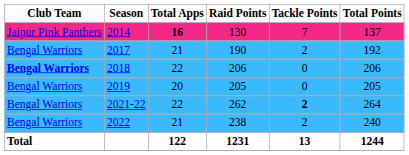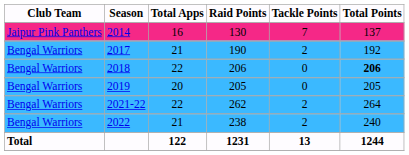(177, 31) bold -> (177, 31) normal
(48, 68) bold -> (45, 68) normal
(372, 68) normal -> (372, 68) bold
(305, 104) bold -> (305, 104) normal
